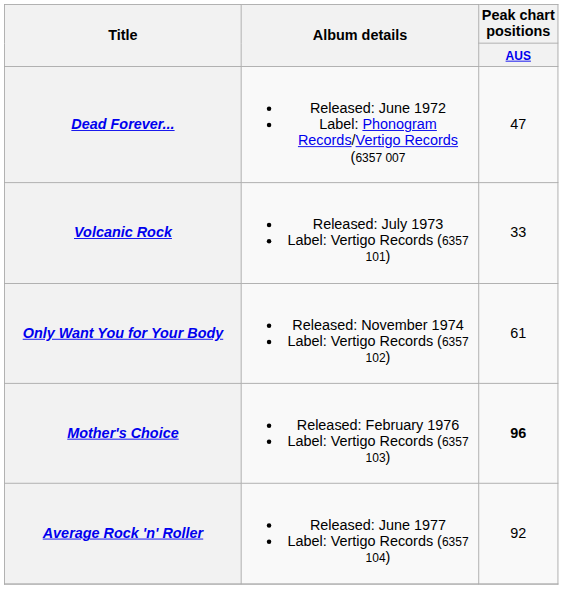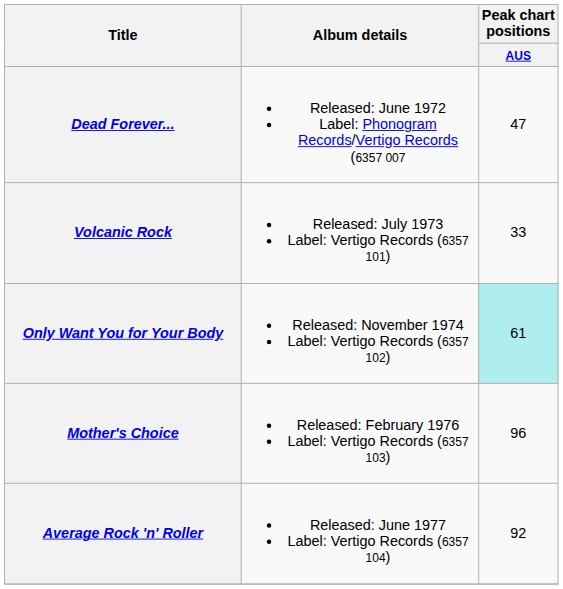(518, 333) no background -> (518, 333) paleturquoise background
(518, 433) bold -> (518, 433) normal
